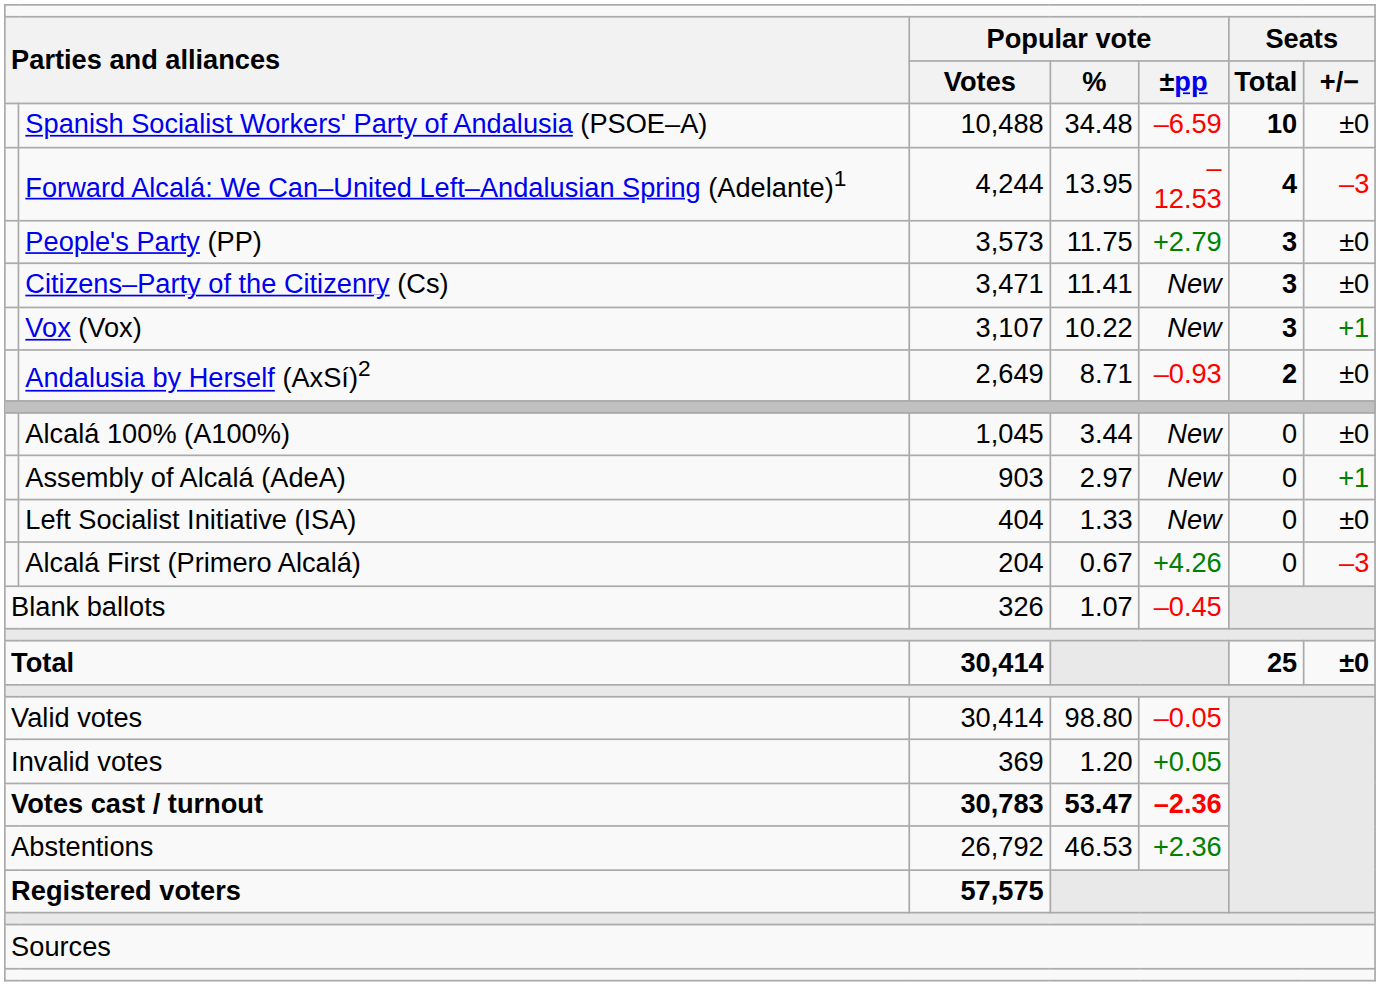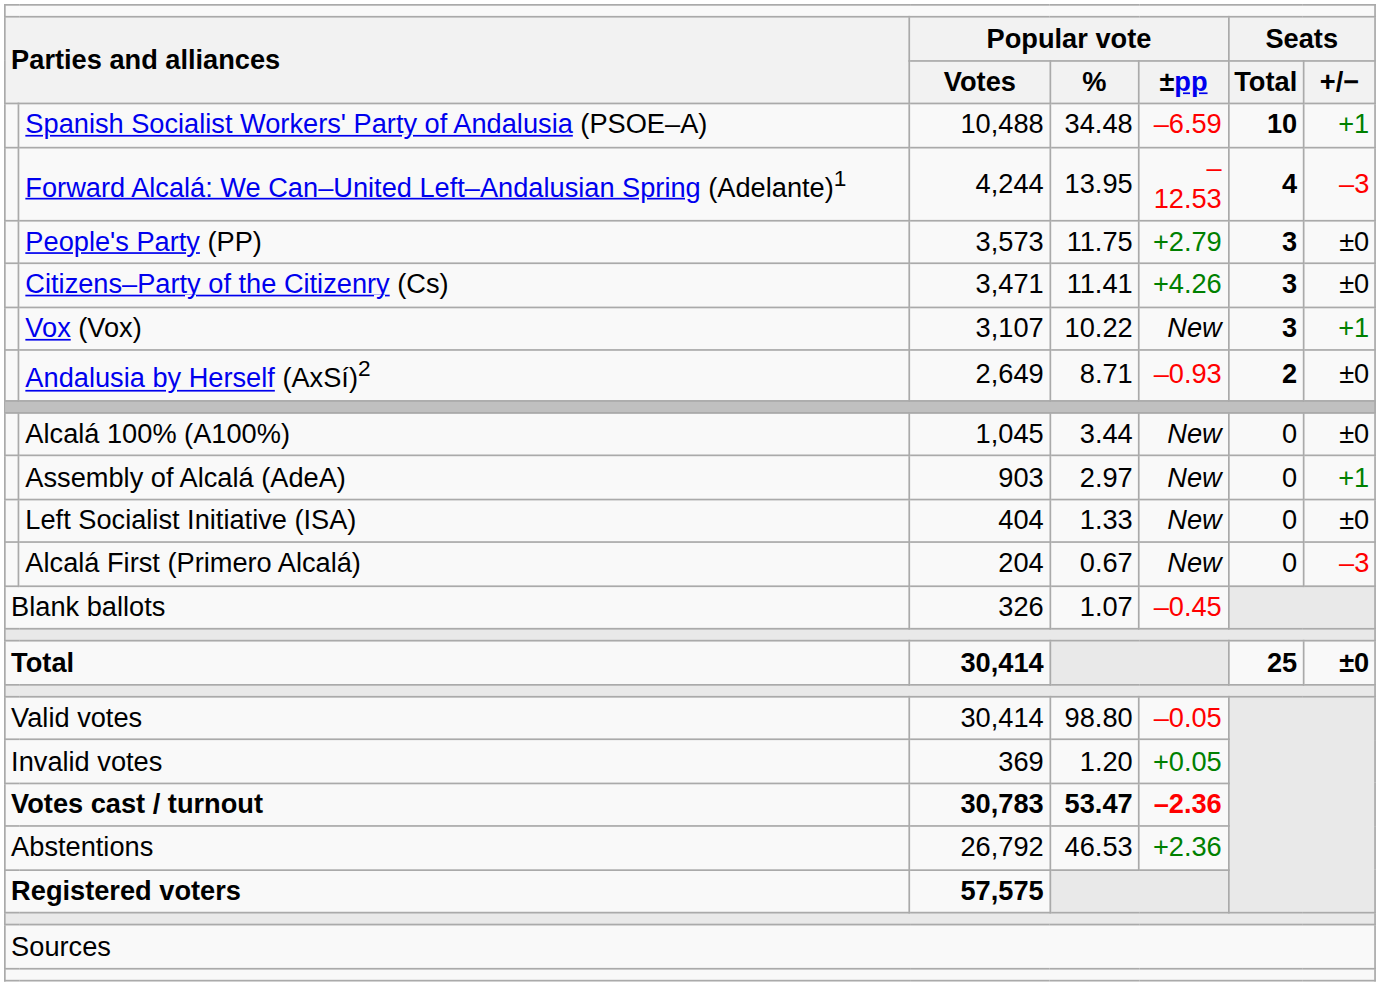(1354, 124) ±0 -> (1354, 124) +1
(1195, 284) New -> (1187, 284) +4.26
(1187, 563) +4.26 -> (1195, 563) New
